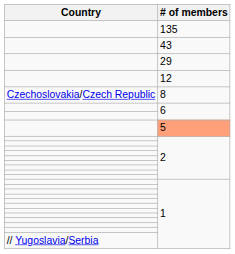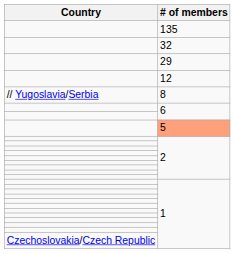(166, 45) 43 -> (166, 45) 32
(81, 95) Czechoslovakia/Czech Republic -> (53, 95) // Yugoslavia/Serbia
(53, 240) // Yugoslavia/Serbia -> (81, 240) Czechoslovakia/Czech Republic
